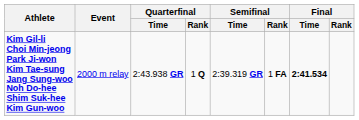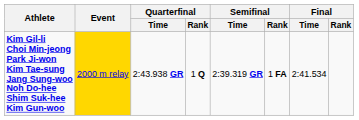(103, 74) no background -> (103, 74) gold background
(309, 74) bold -> (309, 74) normal
